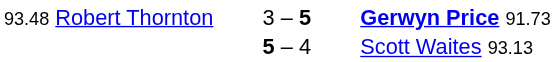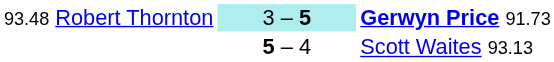(287, 17) no background -> (287, 17) paleturquoise background
